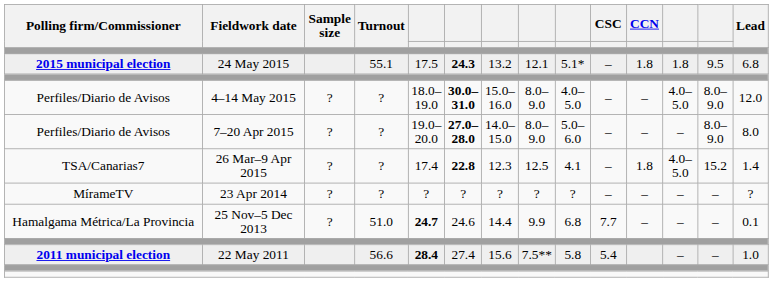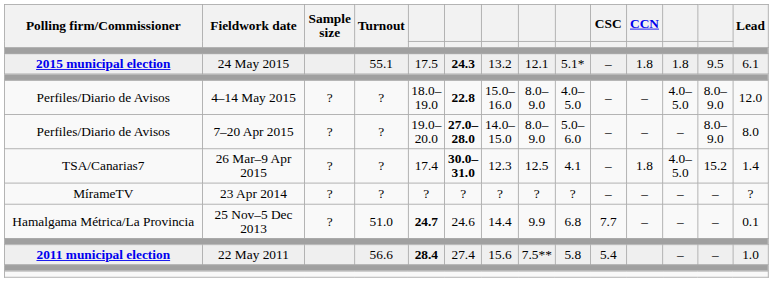(750, 64) 6.8 -> (750, 64) 6.1
(463, 97) 30.0– 31.0 -> (463, 97) 22.8
(463, 166) 22.8 -> (463, 166) 30.0– 31.0
